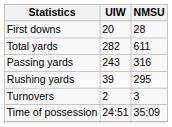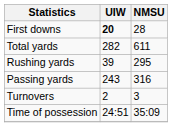(108, 29) normal -> (108, 29) bold
rows swapped: (41, 79) <-> (40, 63)
